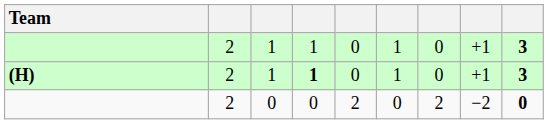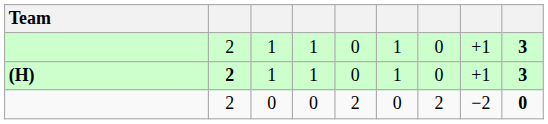(230, 75) normal -> (230, 75) bold
(313, 75) bold -> (313, 75) normal
